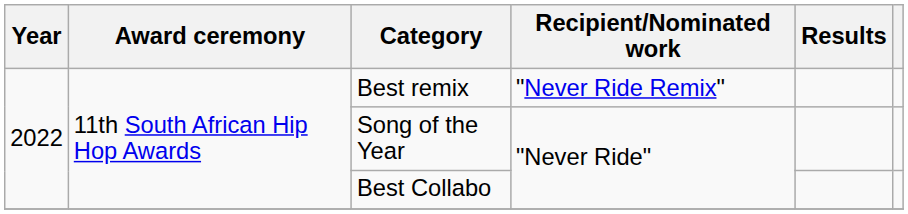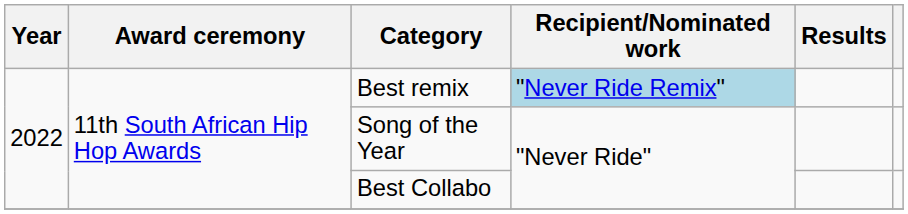(620, 87) no background -> (620, 87) lightblue background
